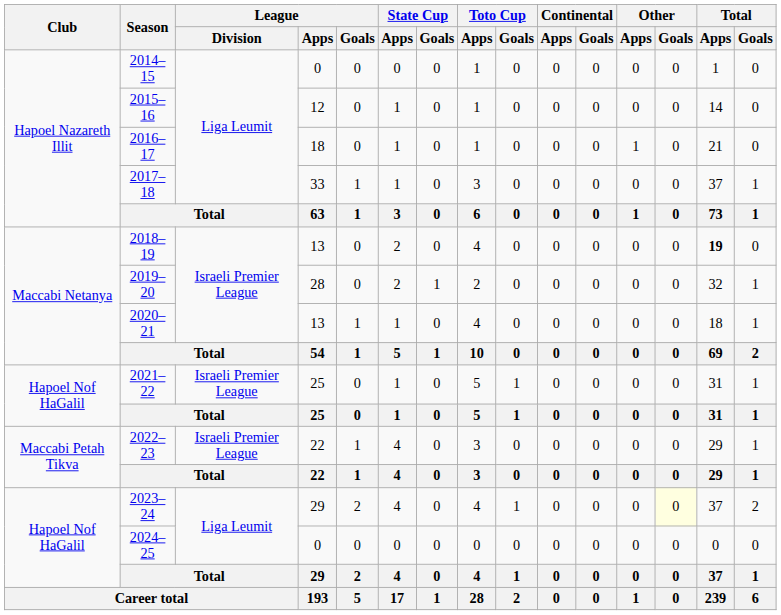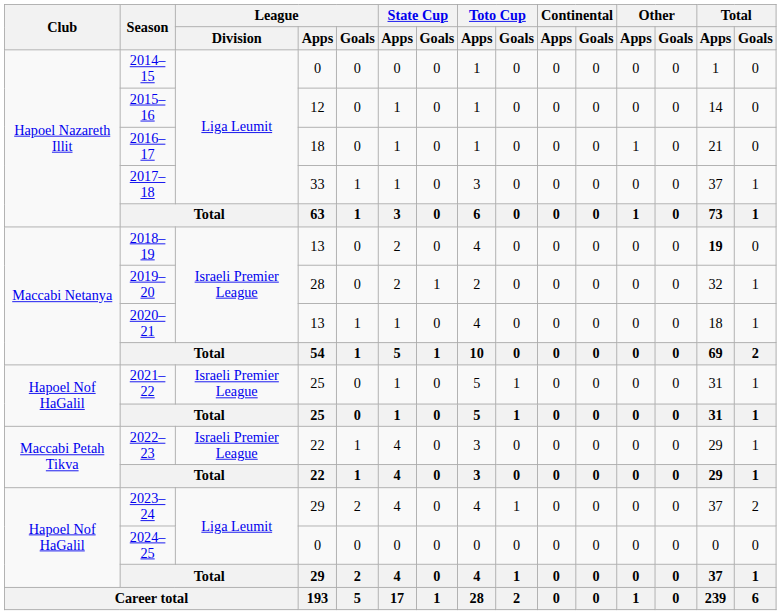(676, 506) lightyellow background -> (676, 506) no background
